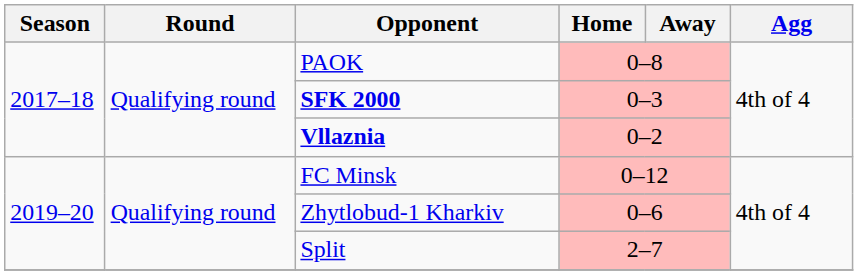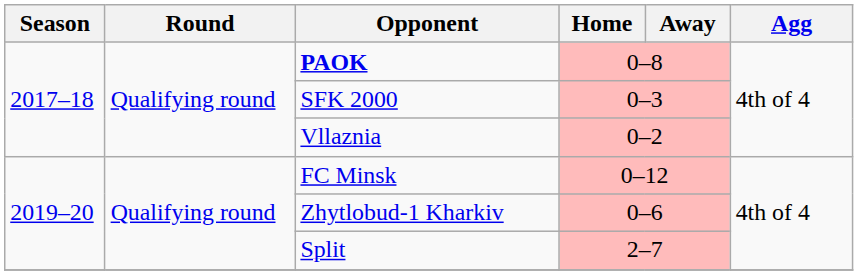(332, 61) normal -> (334, 61) bold
(350, 99) bold -> (349, 99) normal
(343, 136) bold -> (341, 136) normal
